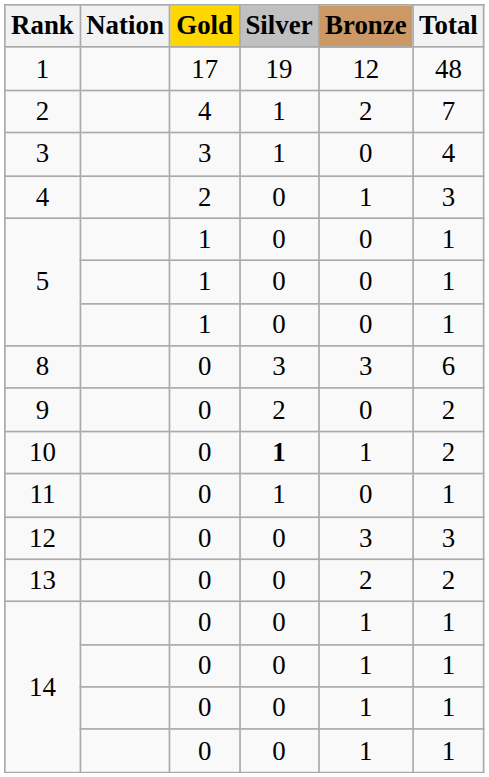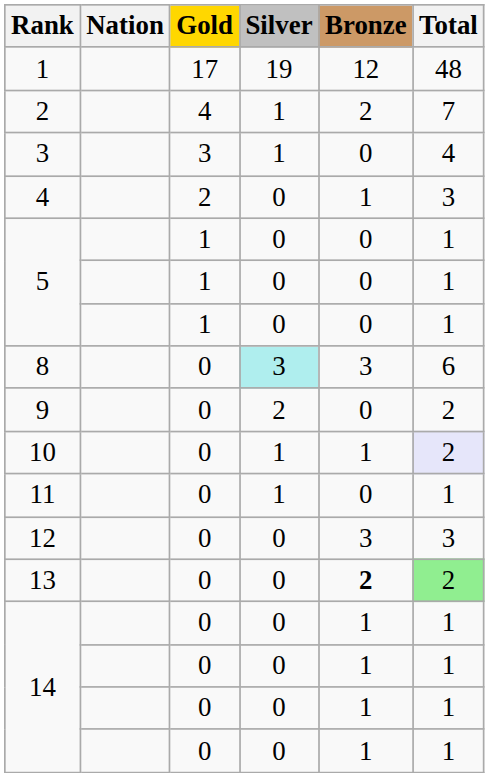(279, 366) no background -> (279, 366) paleturquoise background
(279, 452) bold -> (279, 452) normal
(448, 452) no background -> (448, 452) lavender background
(366, 580) normal -> (366, 580) bold
(448, 580) no background -> (448, 580) lightgreen background
